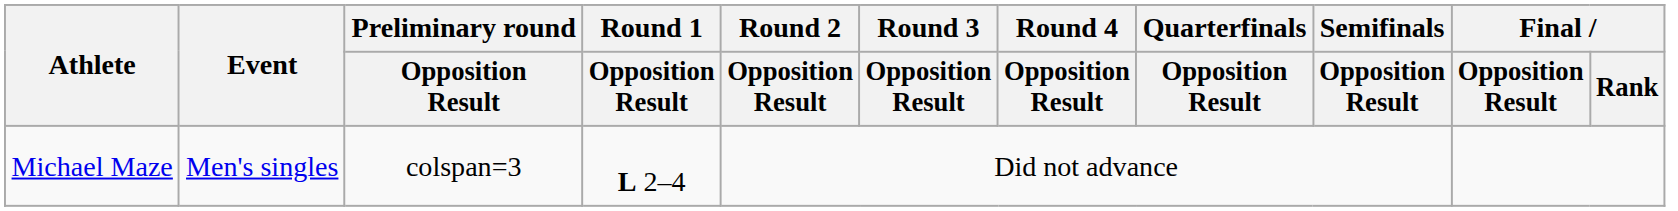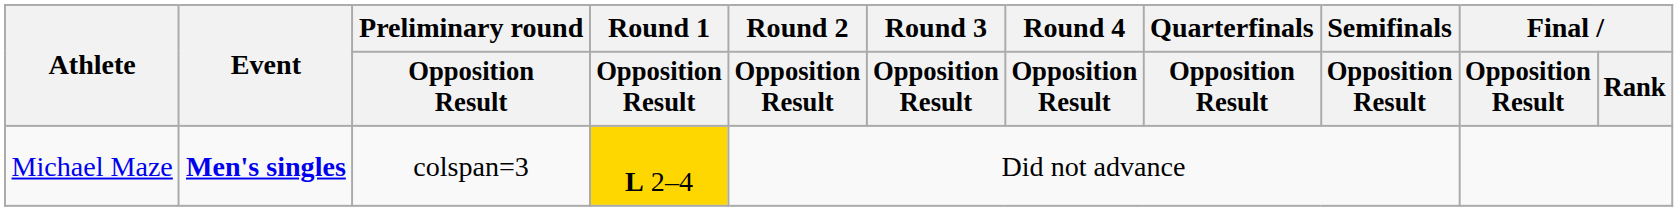(262, 165) normal -> (266, 165) bold
(652, 182) no background -> (659, 182) gold background
